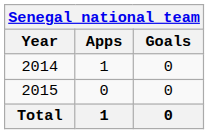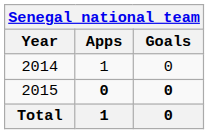(104, 91) normal -> (104, 91) bold
(168, 91) normal -> (168, 91) bold
